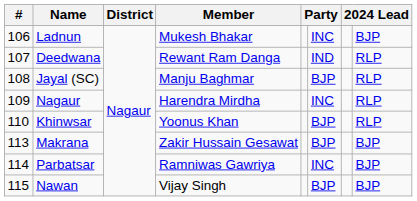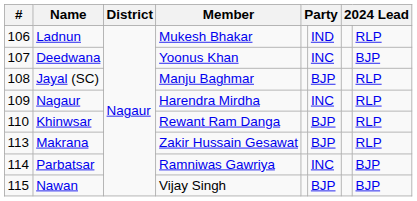(322, 36) INC -> (322, 36) IND
(368, 36) BJP -> (369, 36) RLP
(220, 57) Rewant Ram Danga -> (199, 57) Yoonus Khan
(322, 57) IND -> (322, 57) INC
(369, 57) RLP -> (368, 57) BJP
(199, 121) Yoonus Khan -> (220, 121) Rewant Ram Danga
(368, 143) BJP -> (369, 143) RLP
